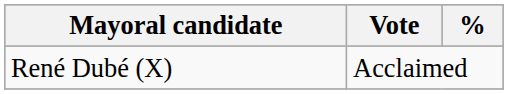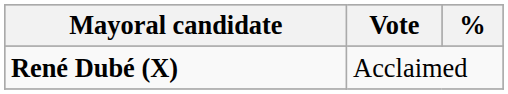(92, 67) normal -> (95, 67) bold
